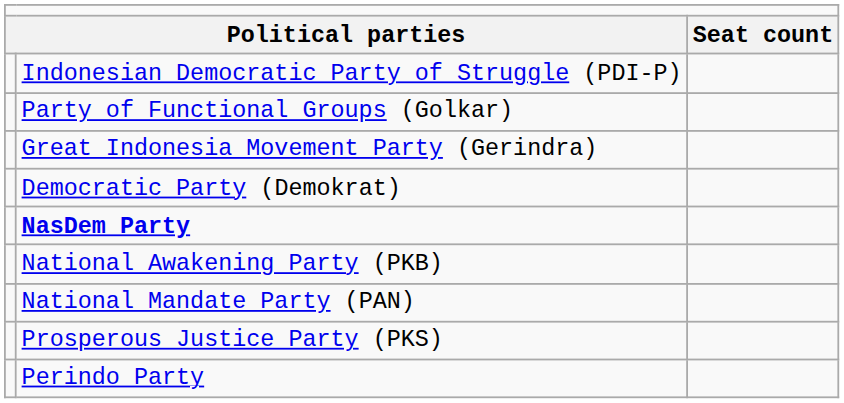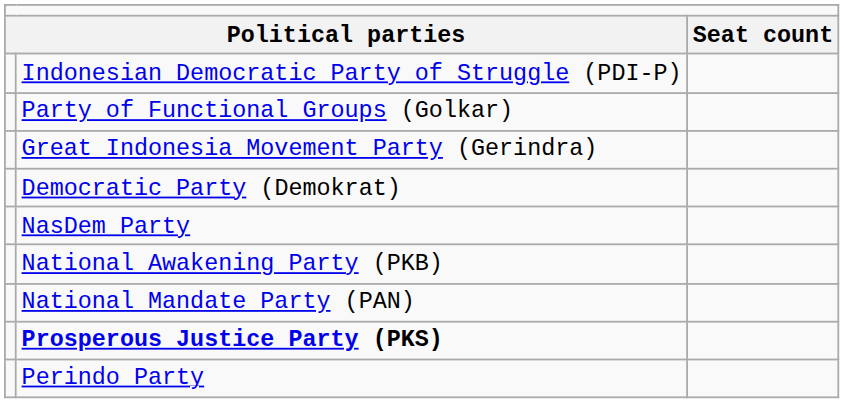(106, 226) bold -> (106, 226) normal
(232, 340) normal -> (232, 340) bold
